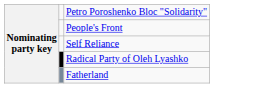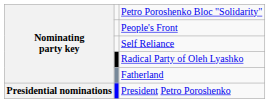+ row: (176, 91)
